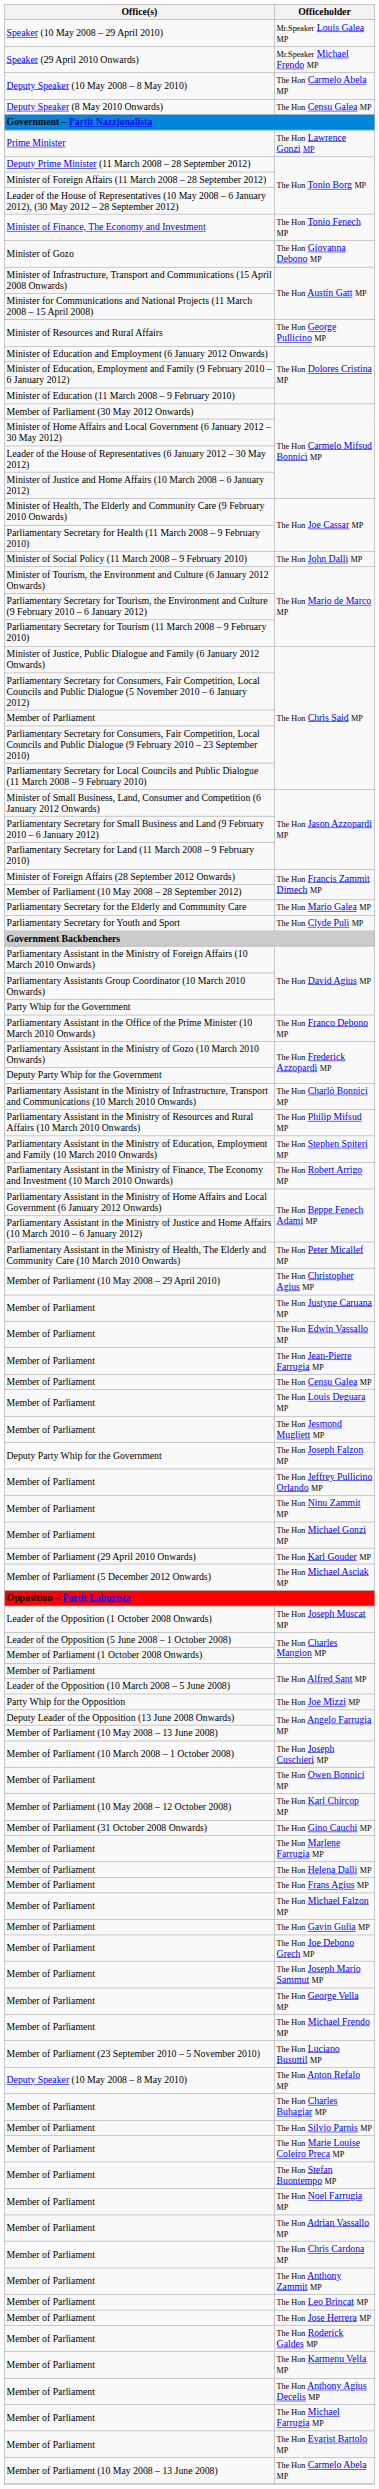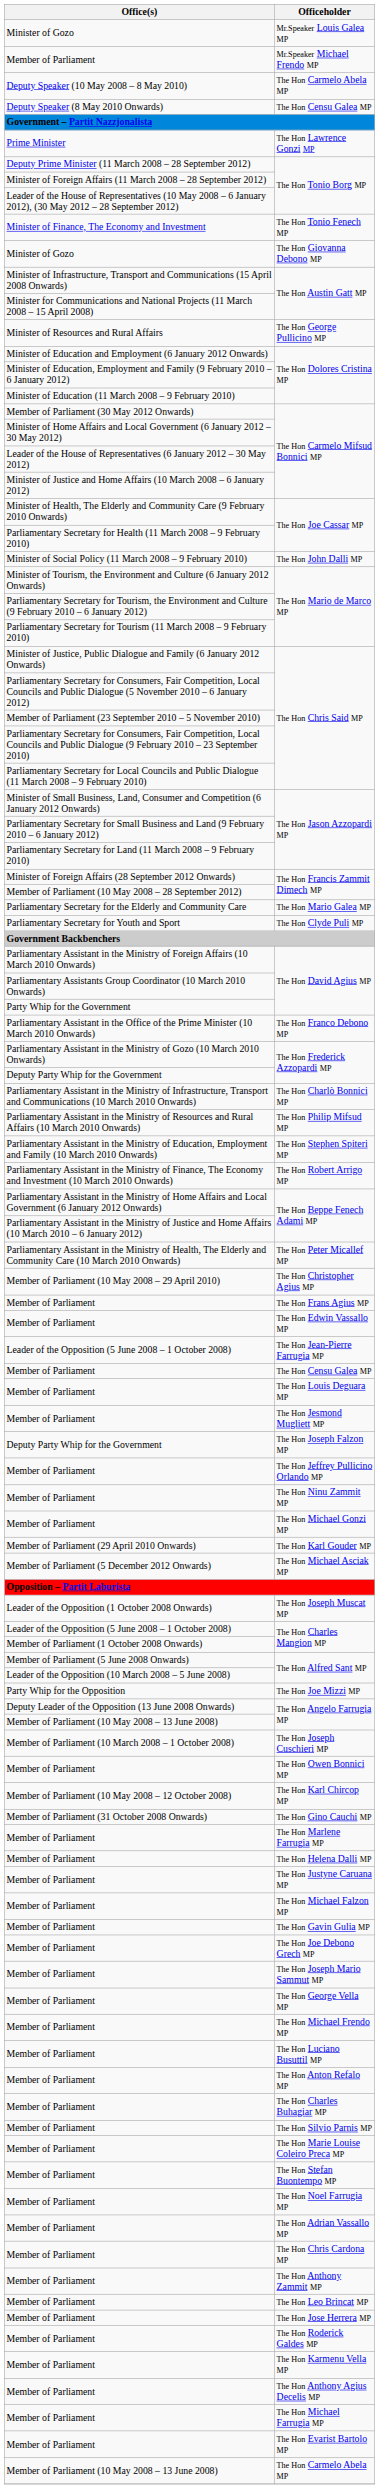(85, 33) Speaker (10 May 2008 – 29 April 2010) -> (40, 33) Minister of Gozo
(73, 59) Speaker (29 April 2010 Onwards) -> (51, 59) Member of Parliament
(51, 718) Member of Parliament -> (133, 718) Member of Parliament (23 September 2010 – 5 November 2010)
(324, 1308) The Hon Justyne Caruana MP -> (323, 1302) The Hon Frans Agius MP
(51, 1361) Member of Parliament -> (119, 1350) Leader of the Opposition (5 June 2008 – 1 October 2008)
(51, 1671) Member of Parliament -> (98, 1660) Member of Parliament (5 June 2008 Onwards)
(323, 1885) The Hon Frans Agius MP -> (324, 1879) The Hon Justyne Caruana MP
(133, 2054) Member of Parliament (23 September 2010 – 5 November 2010) -> (51, 2054) Member of Parliament
(97, 2080) Deputy Speaker (10 May 2008 – 8 May 2010) -> (51, 2080) Member of Parliament
